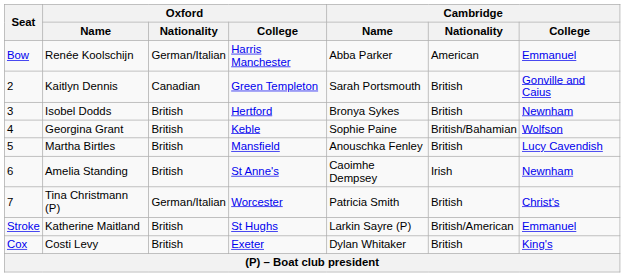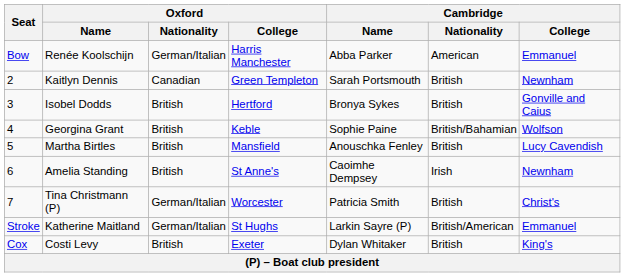(554, 86) Gonville and Caius -> (548, 80) Newnham
(548, 111) Newnham -> (554, 104) Gonville and Caius
(167, 226) British -> (189, 226) German/Italian
